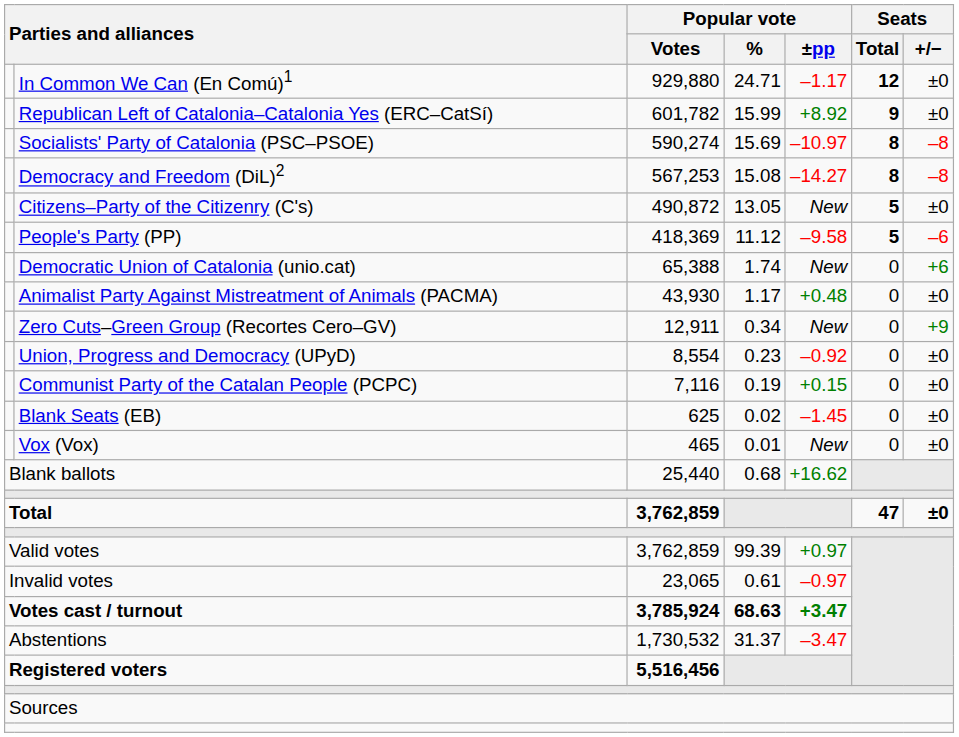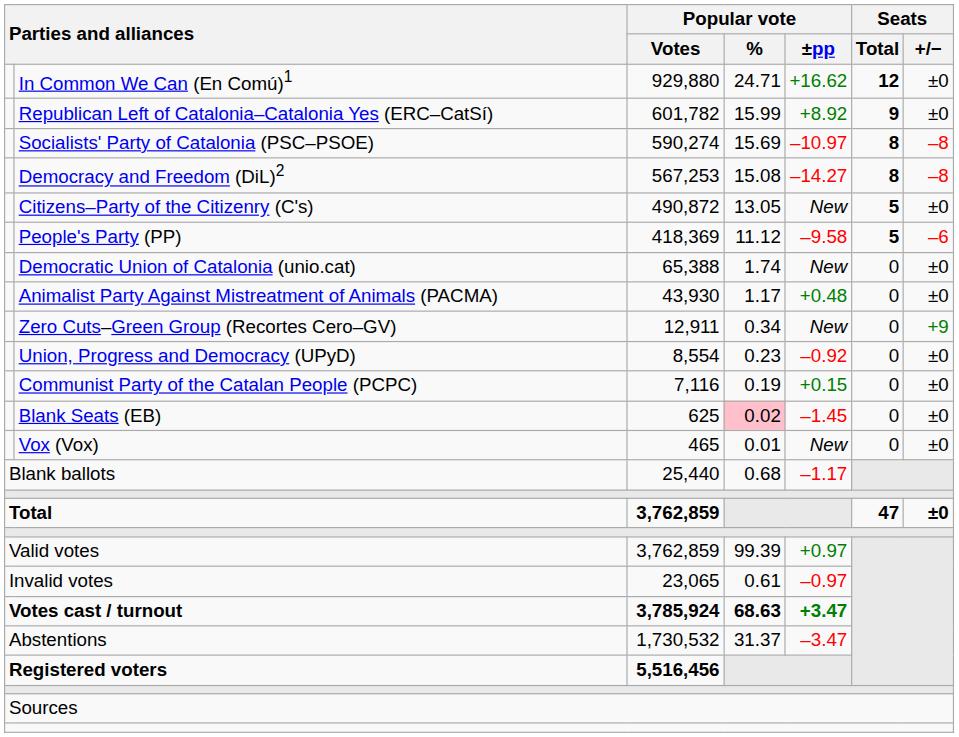(824, 81) –1.17 -> (818, 81) +16.62
(938, 266) +6 -> (938, 266) ±0
(763, 415) no background -> (763, 415) pink background
(818, 474) +16.62 -> (824, 474) –1.17
